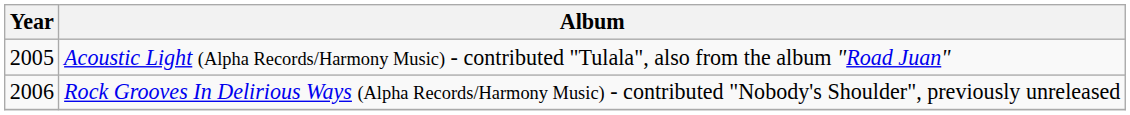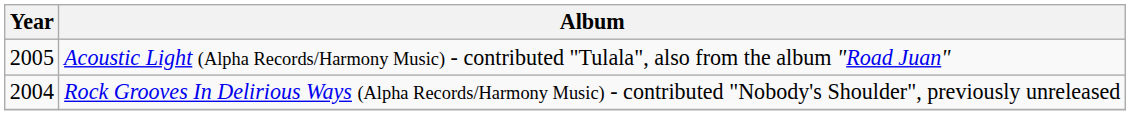(32, 92) 2006 -> (32, 92) 2004
